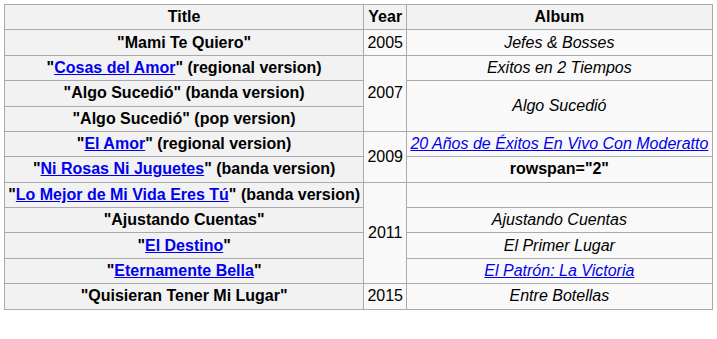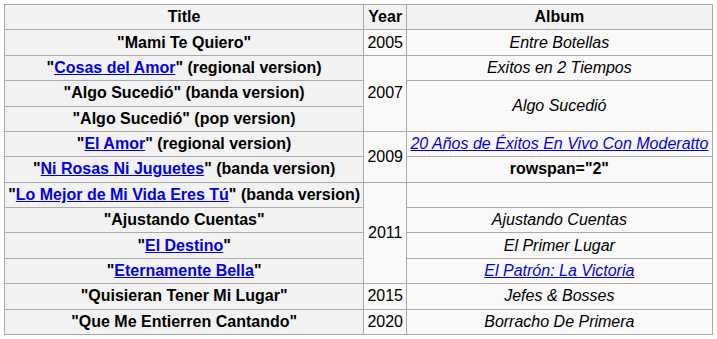(559, 42) Jefes & Bosses -> (559, 42) Entre Botellas
(559, 296) Entre Botellas -> (559, 296) Jefes & Bosses
+ row: (184, 321)
